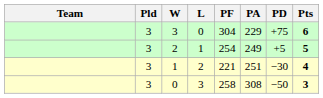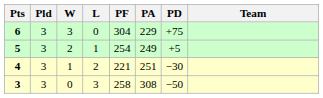columns swapped: (70, 13) <-> (306, 13)
